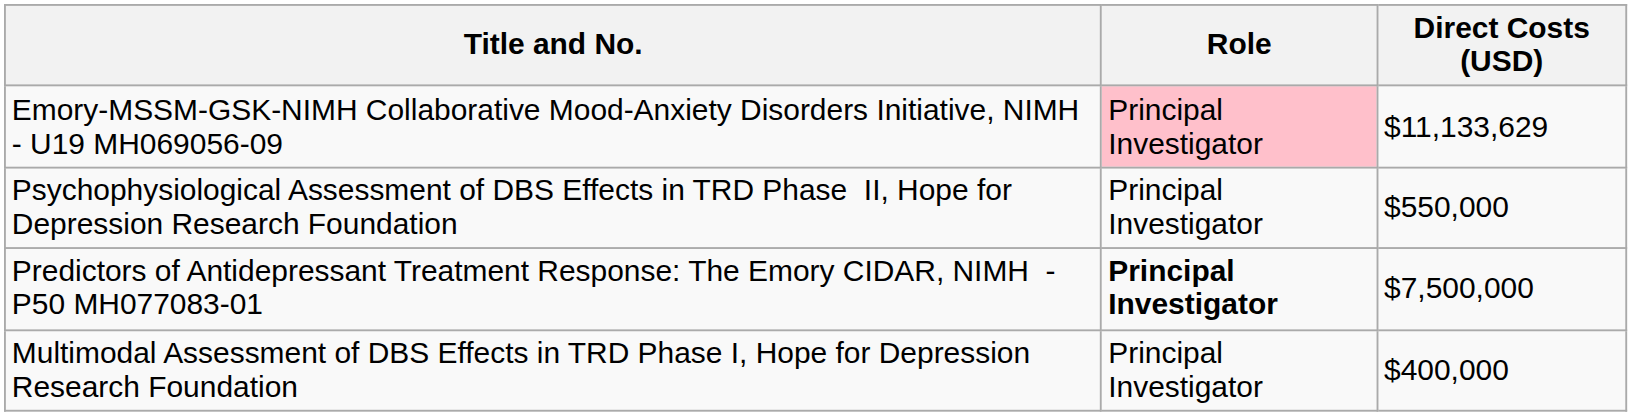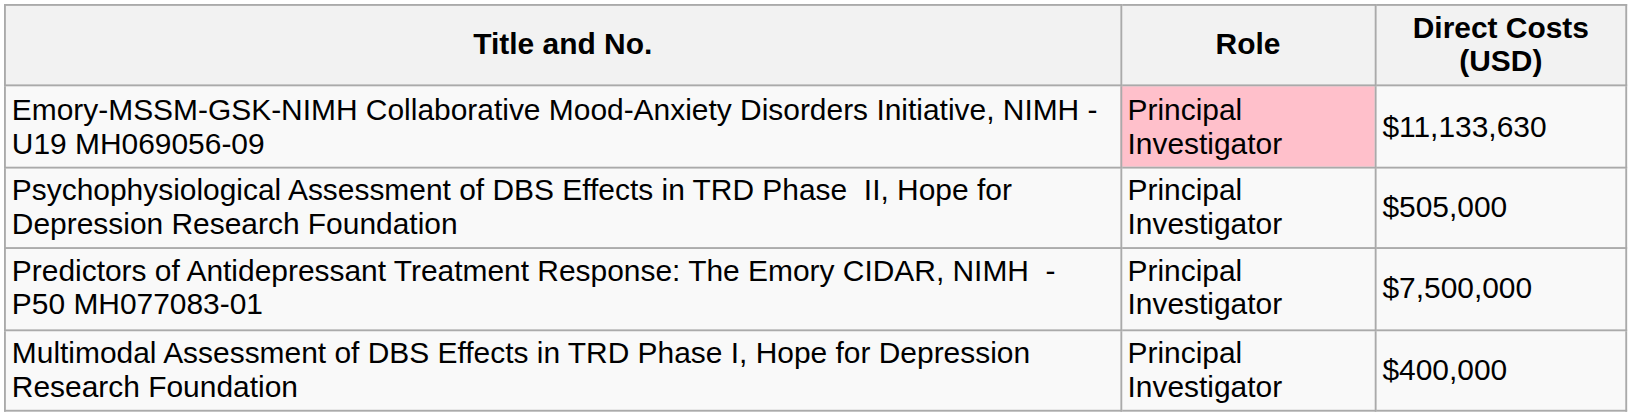(1466, 126) $11,133,629 -> (1464, 126) $11,133,630
(1446, 207) $550,000 -> (1445, 207) $505,000
(1193, 288) bold -> (1205, 288) normal
